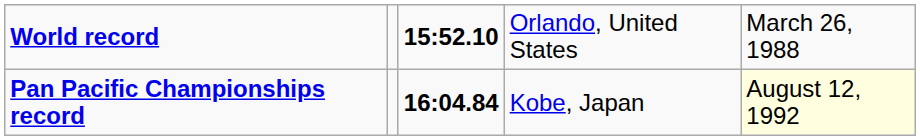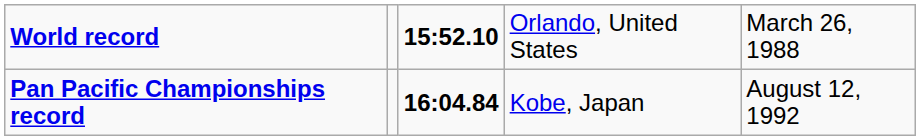(804, 102) lightyellow background -> (804, 102) no background
